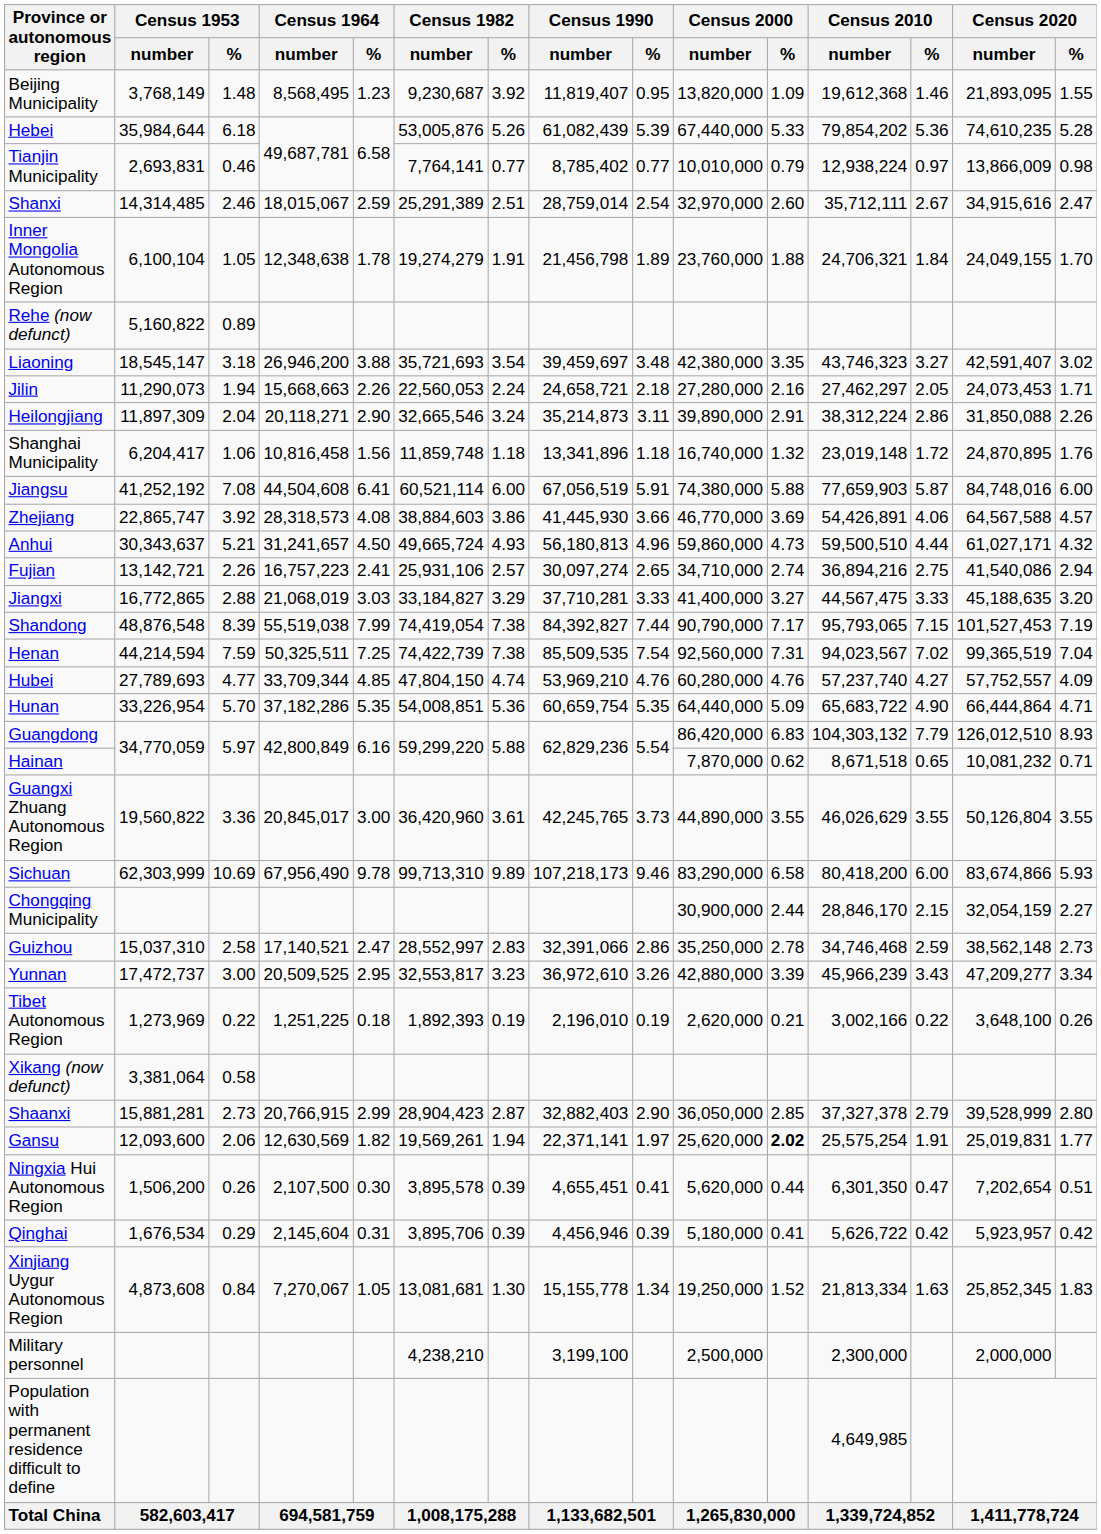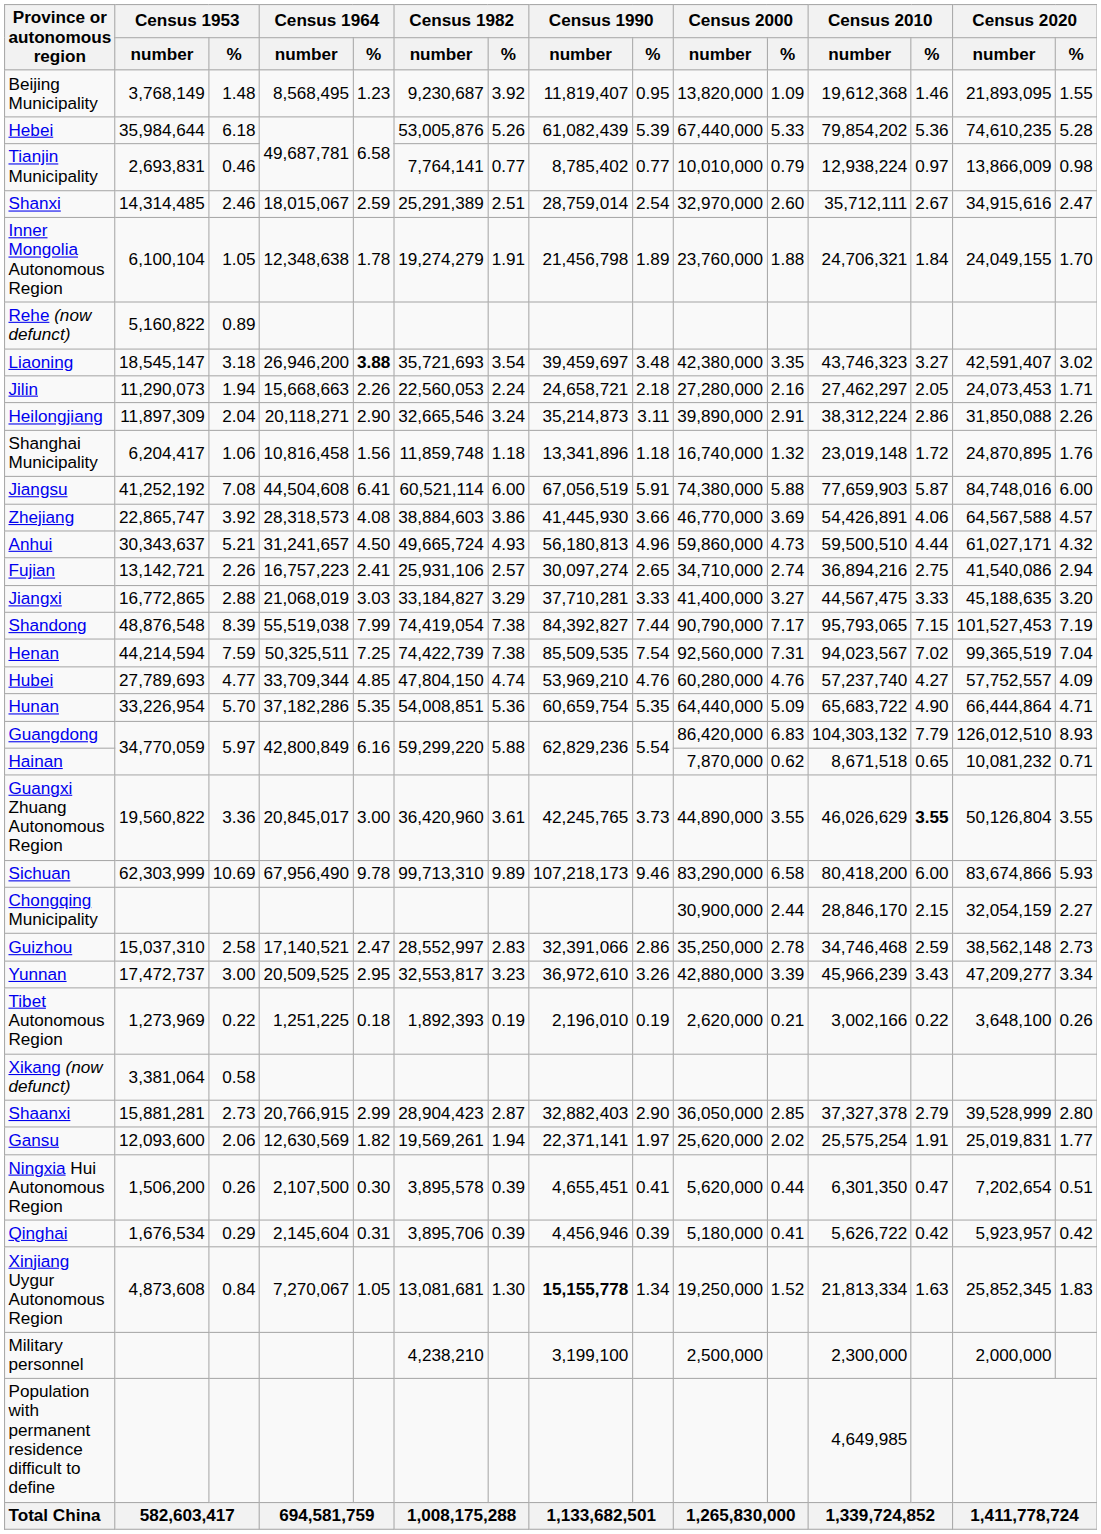(374, 362) normal -> (374, 362) bold
(932, 817) normal -> (932, 817) bold
(788, 1140) bold -> (788, 1140) normal
(585, 1289) normal -> (585, 1289) bold
